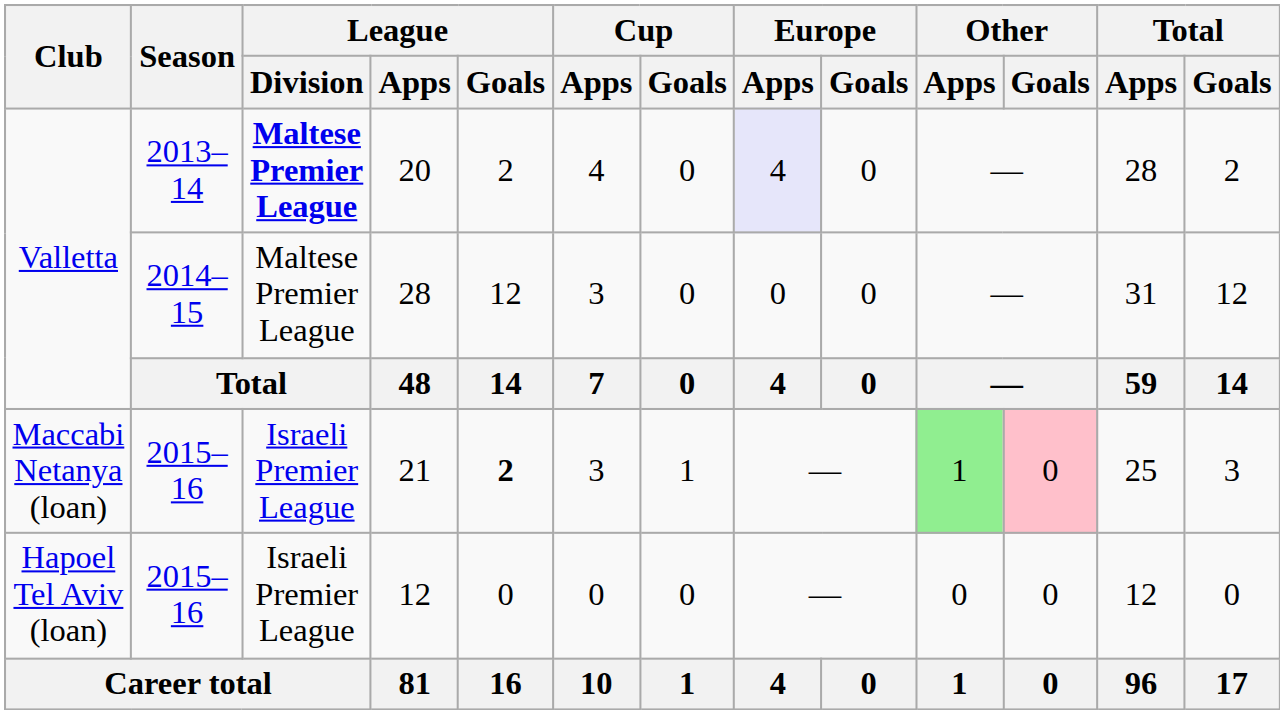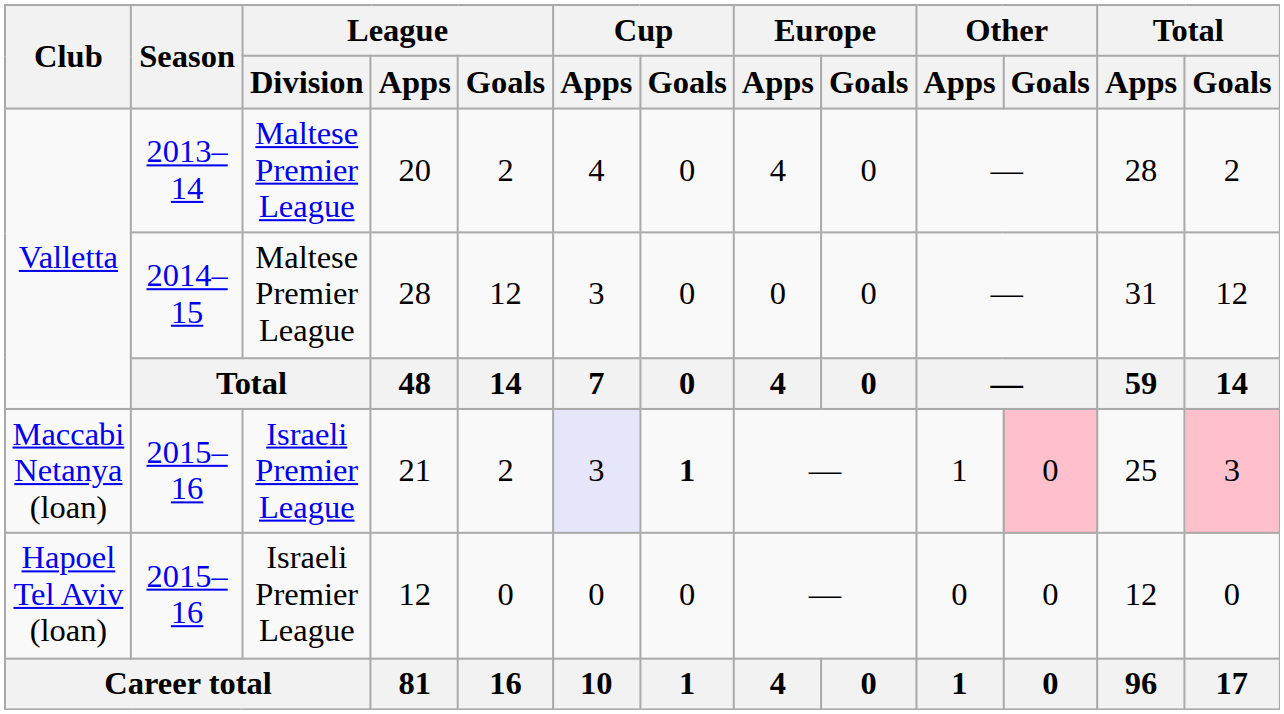(307, 169) bold -> (307, 169) normal
(778, 169) lavender background -> (778, 169) no background
(506, 470) bold -> (506, 470) normal
(596, 470) no background -> (596, 470) lavender background
(687, 470) normal -> (687, 470) bold
(959, 470) lightgreen background -> (959, 470) no background
(1232, 470) no background -> (1232, 470) pink background
